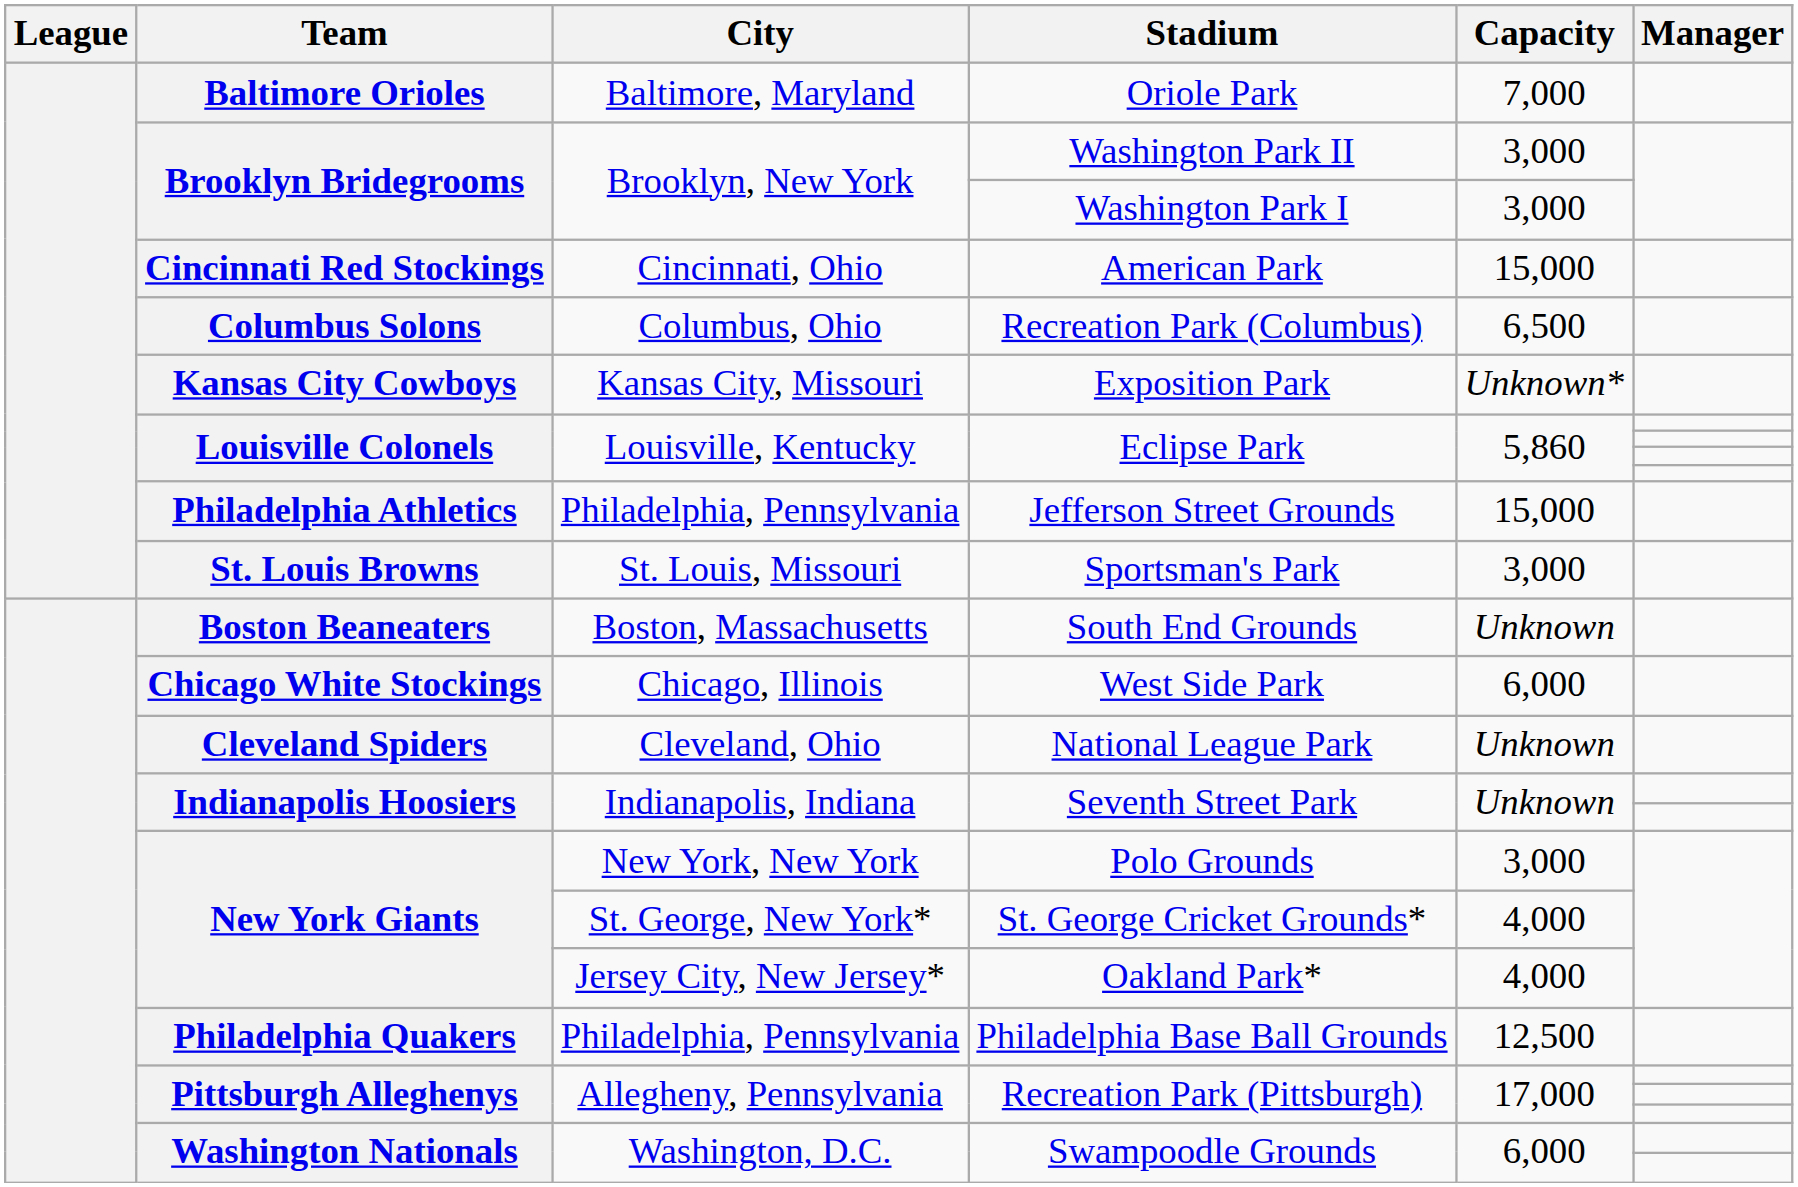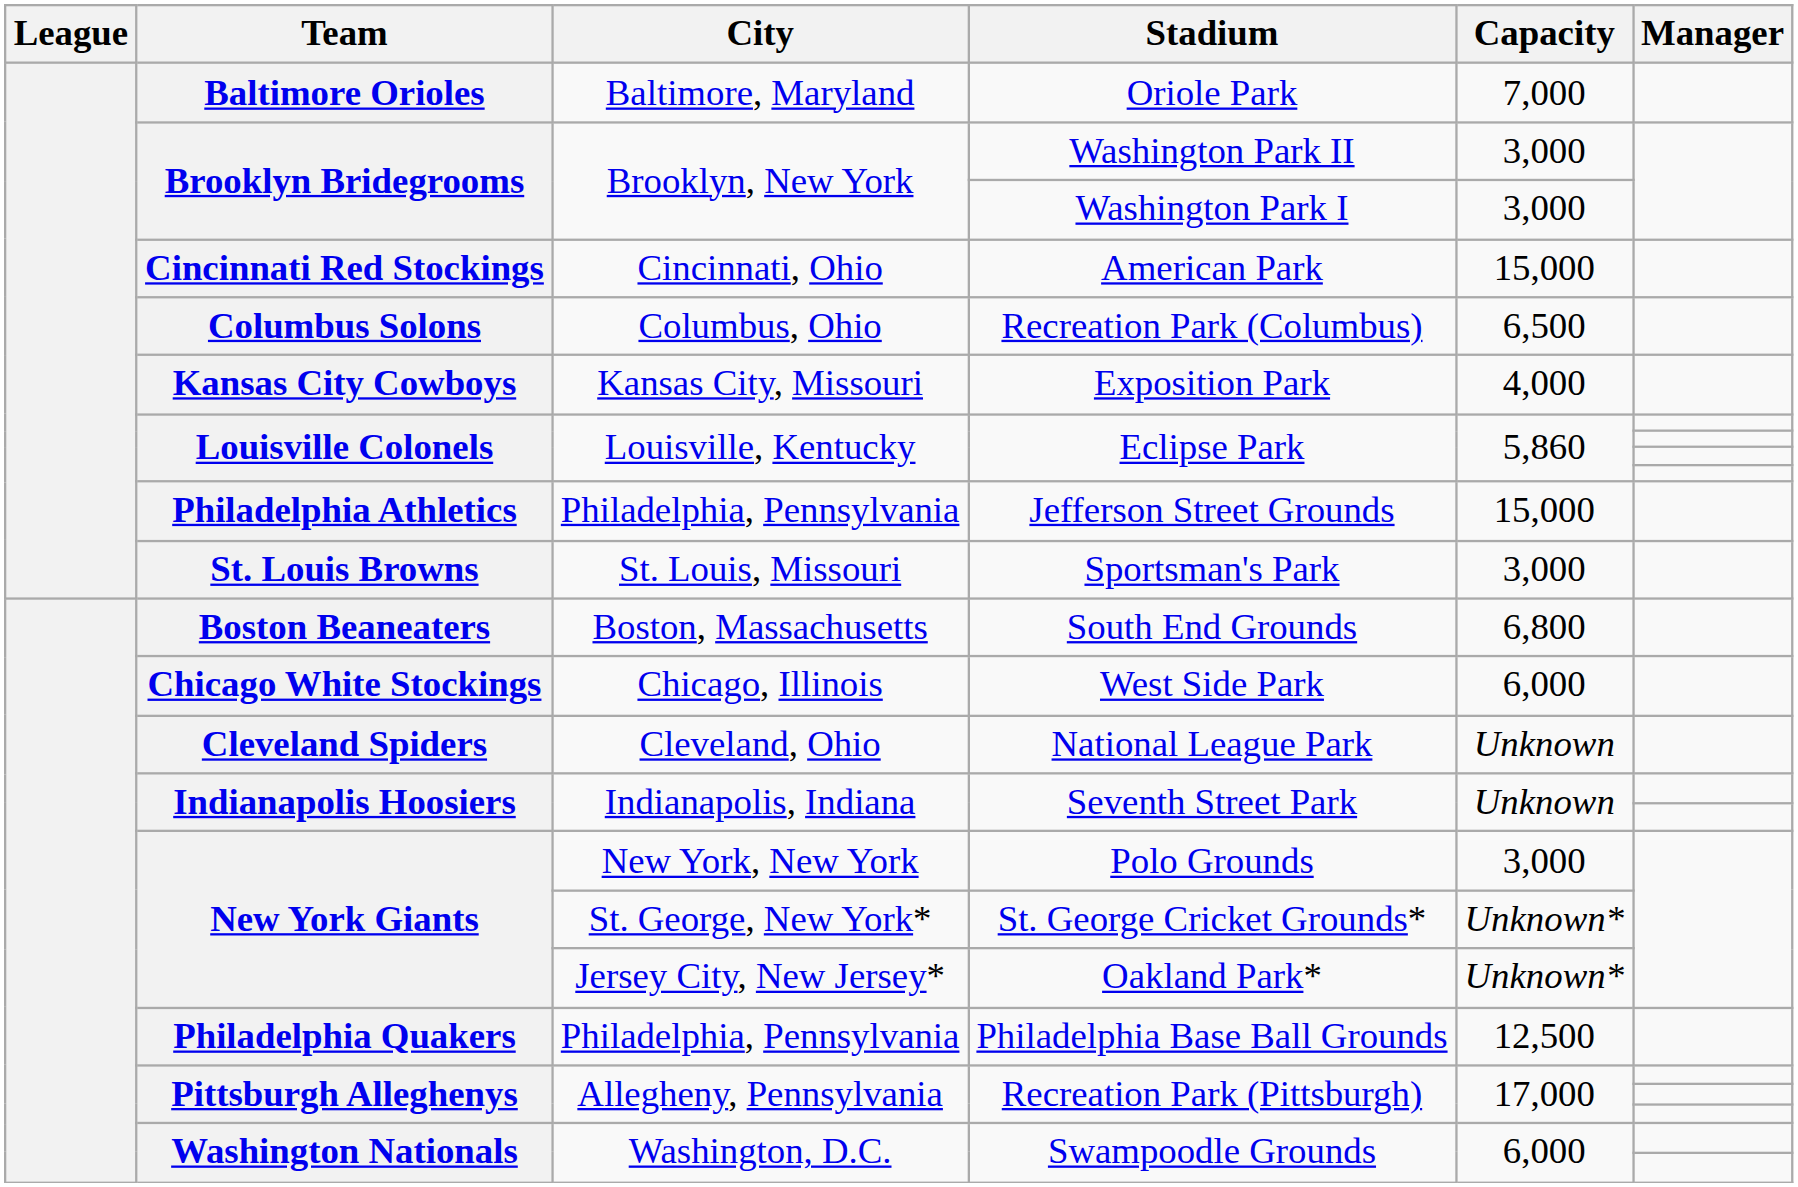(1544, 383) Unknown* -> (1544, 383) 4,000
(1544, 626) Unknown -> (1544, 626) 6,800
(1544, 918) 4,000 -> (1544, 918) Unknown*
(1544, 976) 4,000 -> (1544, 976) Unknown*
